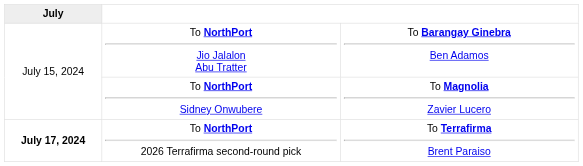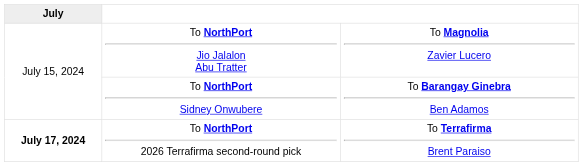(459, 44) To Barangay Ginebra Ben Adamos -> (459, 44) To Magnolia Zavier Lucero
(459, 98) To Magnolia Zavier Lucero -> (459, 98) To Barangay Ginebra Ben Adamos
